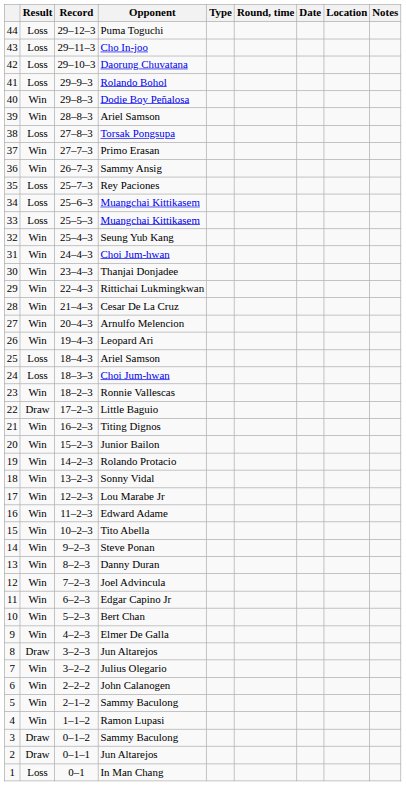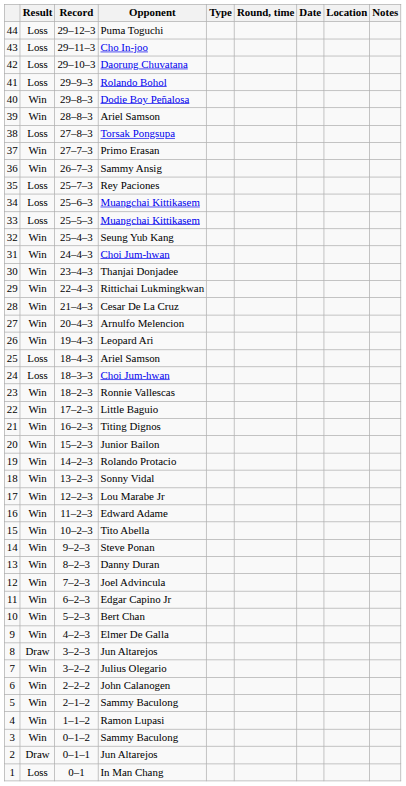(38, 409) Draw -> (38, 409) Win
(38, 737) Draw -> (38, 737) Win
